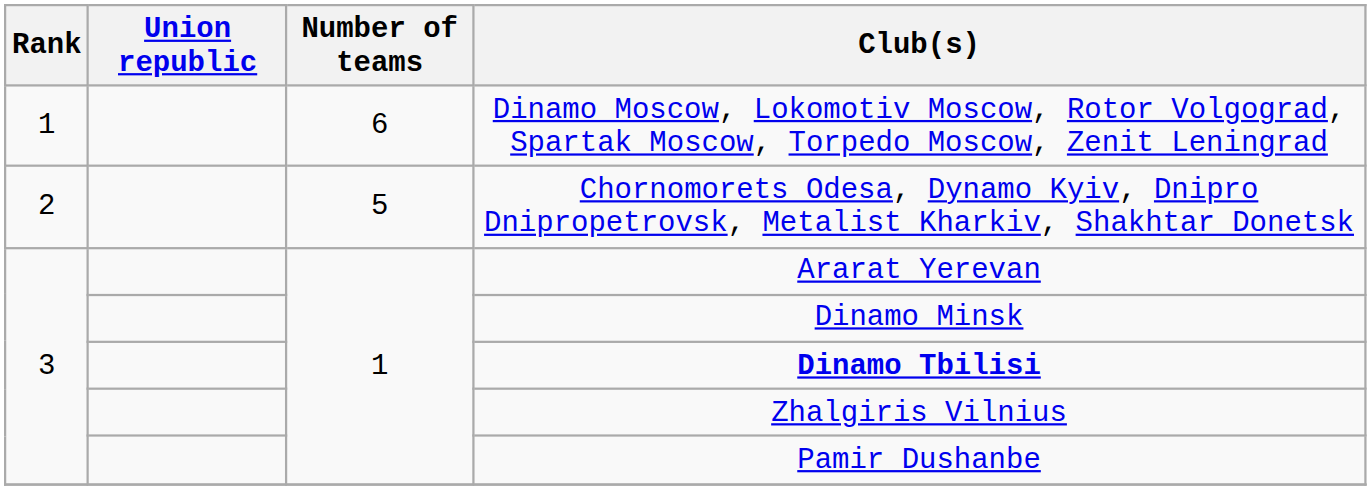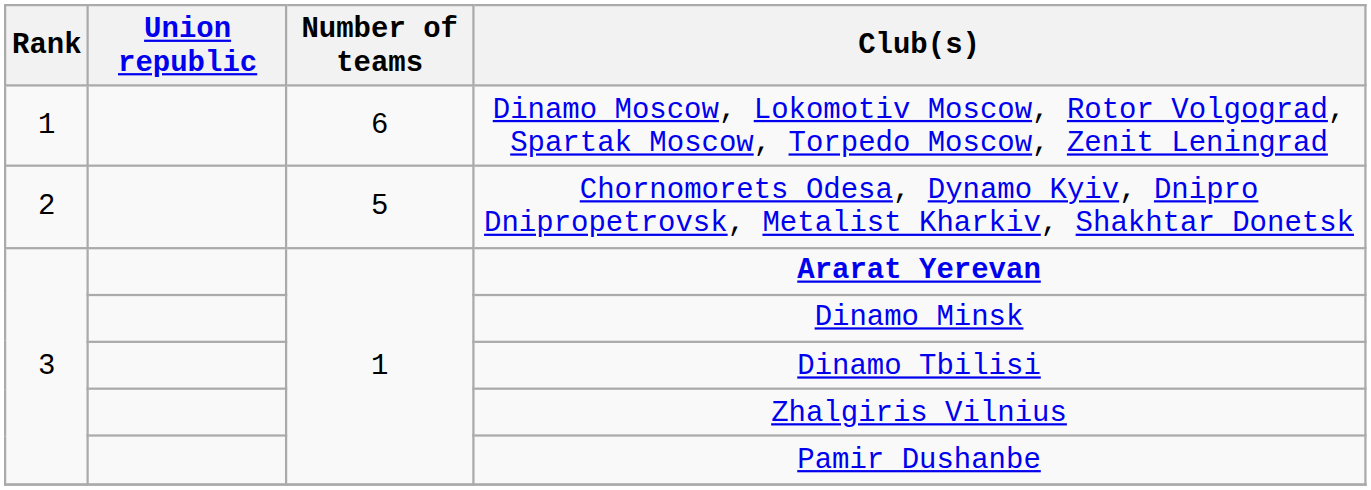(919, 271) normal -> (919, 271) bold
(919, 365) bold -> (919, 365) normal
